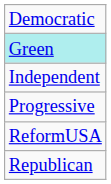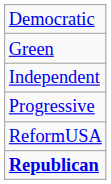(31, 48) paleturquoise background -> (31, 48) no background
(51, 164) normal -> (54, 164) bold
